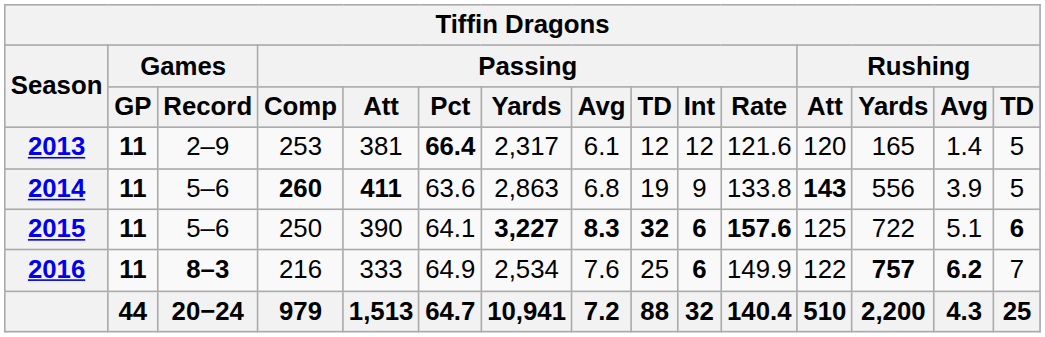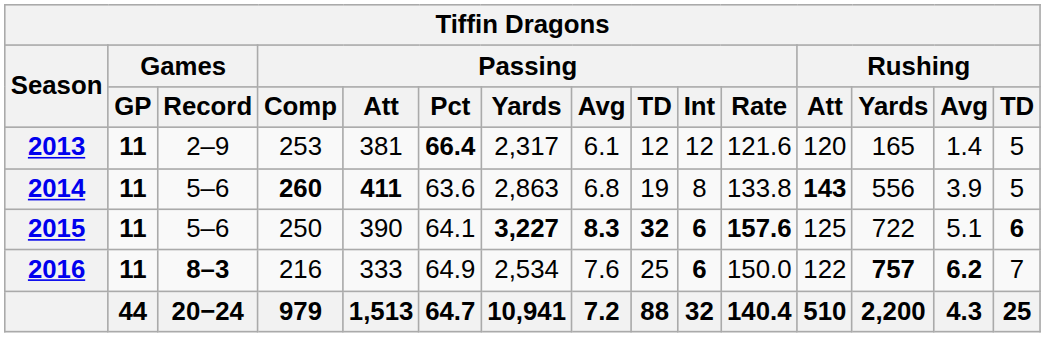(699, 188) 9 -> (699, 188) 8
(759, 270) 149.9 -> (759, 270) 150.0
